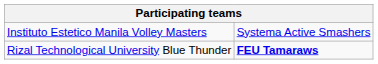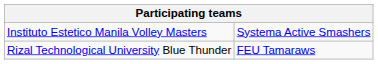(278, 50) bold -> (276, 50) normal
